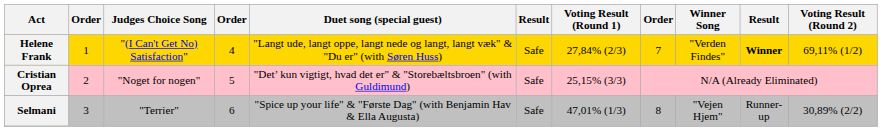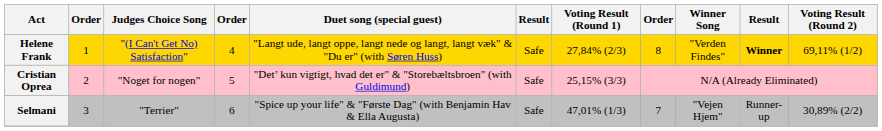(658, 50) 7 -> (658, 50) 8
(658, 110) 8 -> (658, 110) 7
